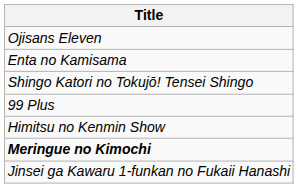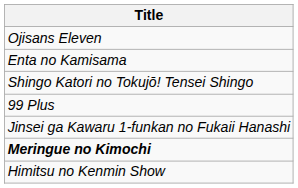(86, 127) Himitsu no Kenmin Show -> (149, 127) Jinsei ga Kawaru 1-funkan no Fukaii Hanashi
(149, 171) Jinsei ga Kawaru 1-funkan no Fukaii Hanashi -> (86, 171) Himitsu no Kenmin Show
